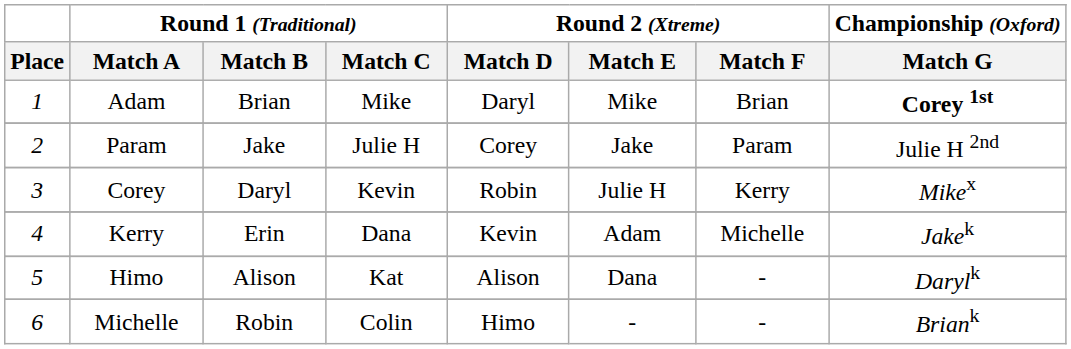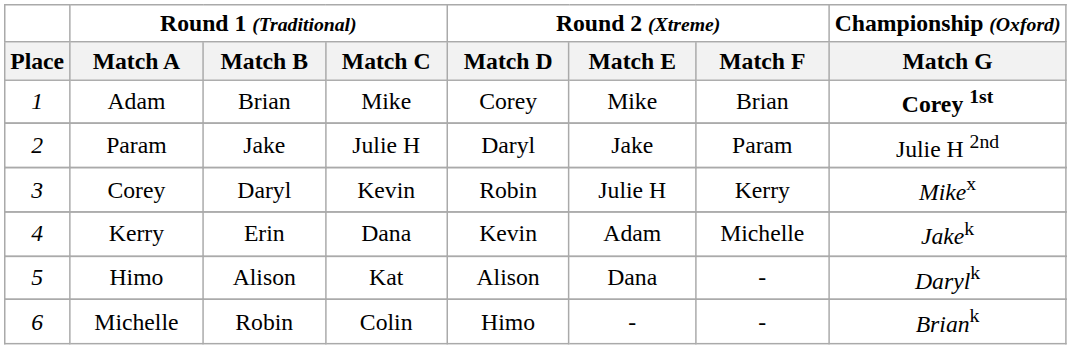(508, 101) Daryl -> (508, 101) Corey
(508, 145) Corey -> (508, 145) Daryl
